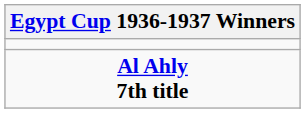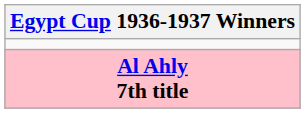(152, 78) no background -> (152, 78) pink background
